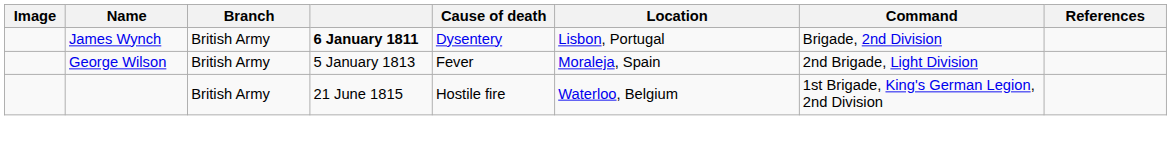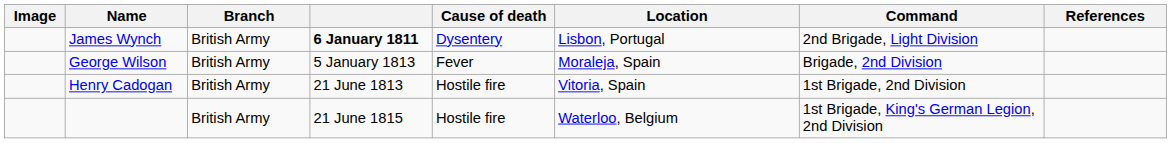(872, 39) Brigade, 2nd Division -> (890, 39) 2nd Brigade, Light Division
(890, 62) 2nd Brigade, Light Division -> (872, 62) Brigade, 2nd Division
+ row: (121, 86)
